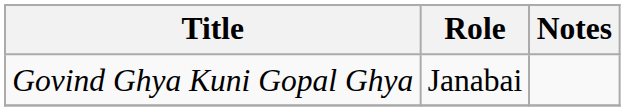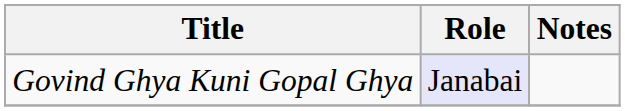(475, 79) no background -> (475, 79) lavender background
